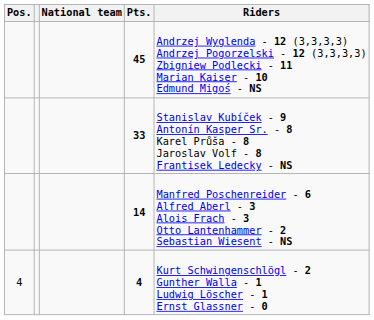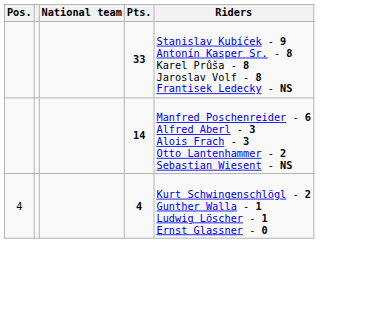- row: (139, 60)
